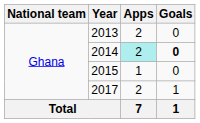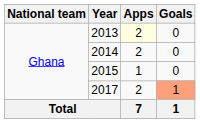(139, 33) no background -> (139, 33) lightyellow background
(139, 52) paleturquoise background -> (139, 52) no background
(176, 52) bold -> (176, 52) normal
(176, 90) no background -> (176, 90) lightsalmon background
